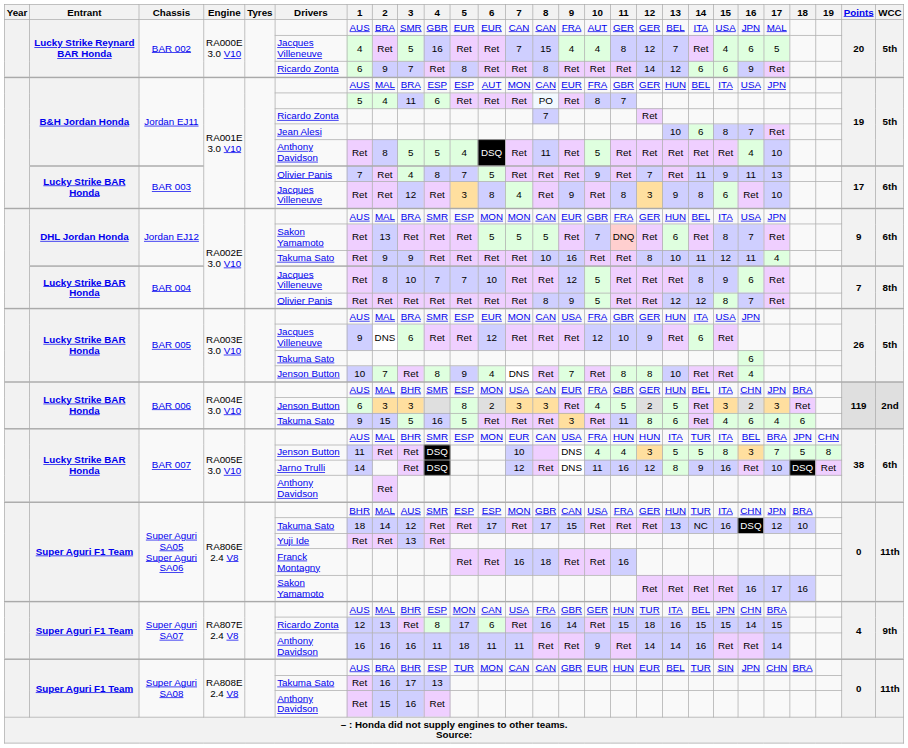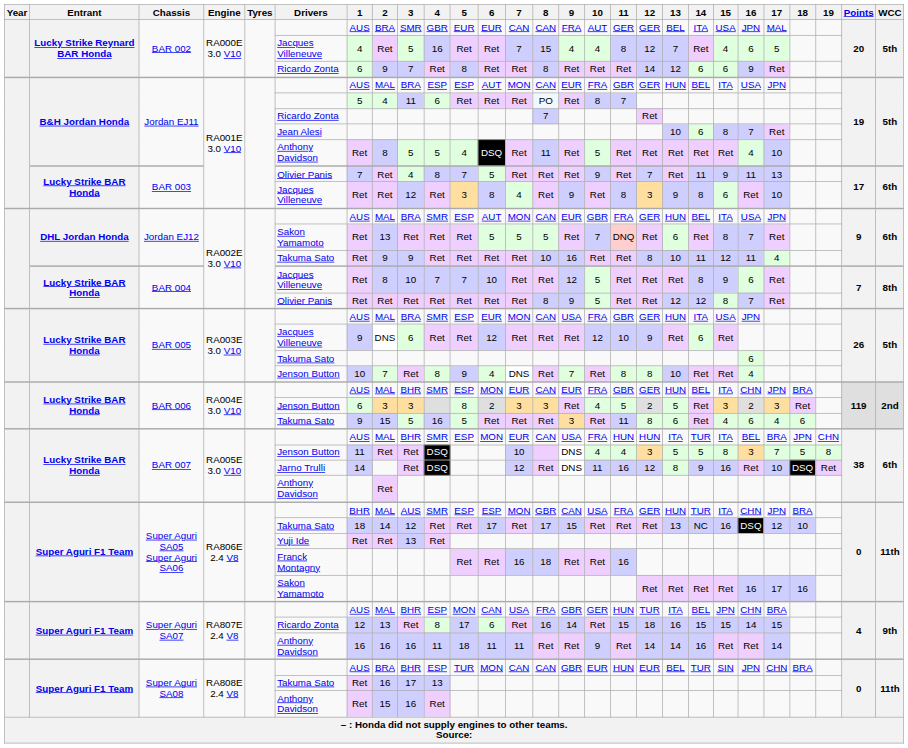(492, 216) MON -> (492, 216) AUT
(519, 389) USA -> (519, 389) EUR
